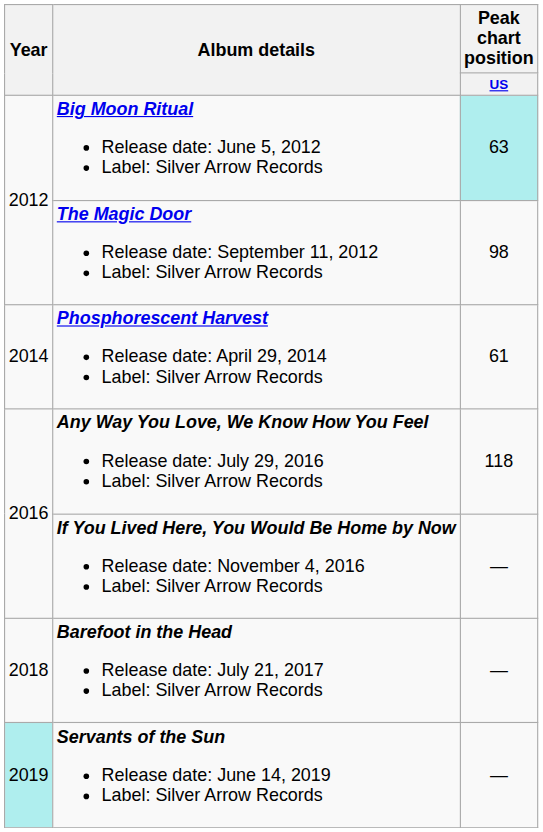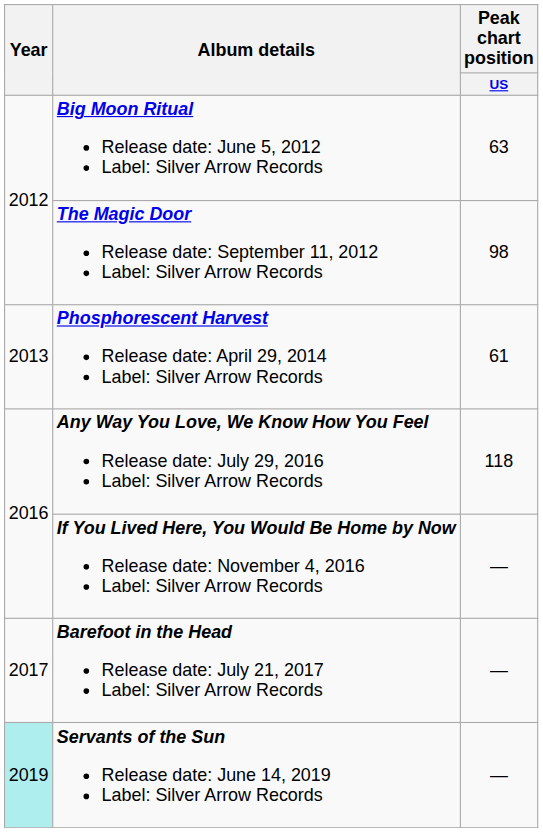(499, 147) paleturquoise background -> (499, 147) no background
(29, 356) 2014 -> (29, 356) 2013
(29, 670) 2018 -> (29, 670) 2017
